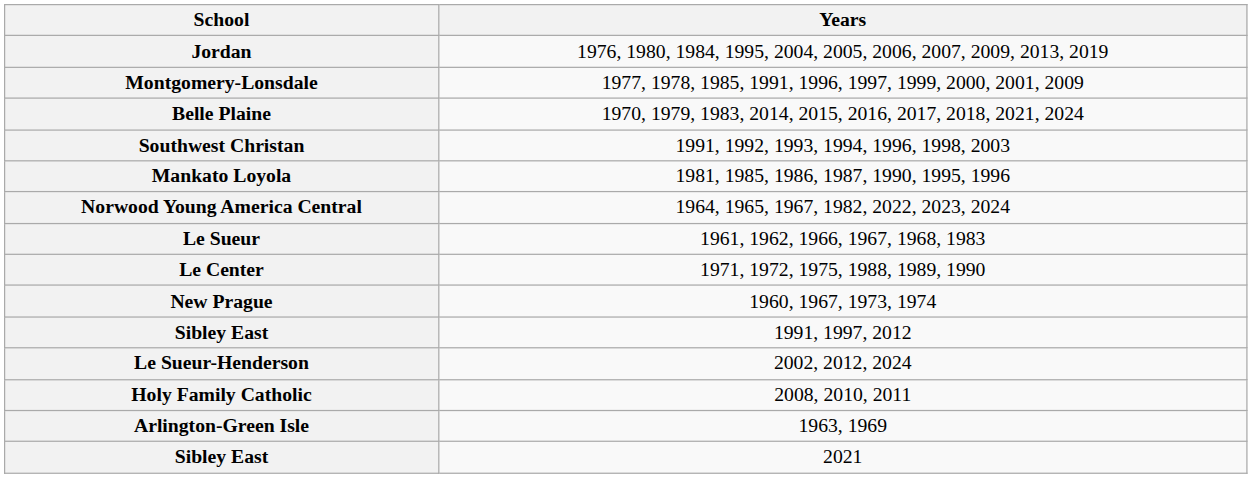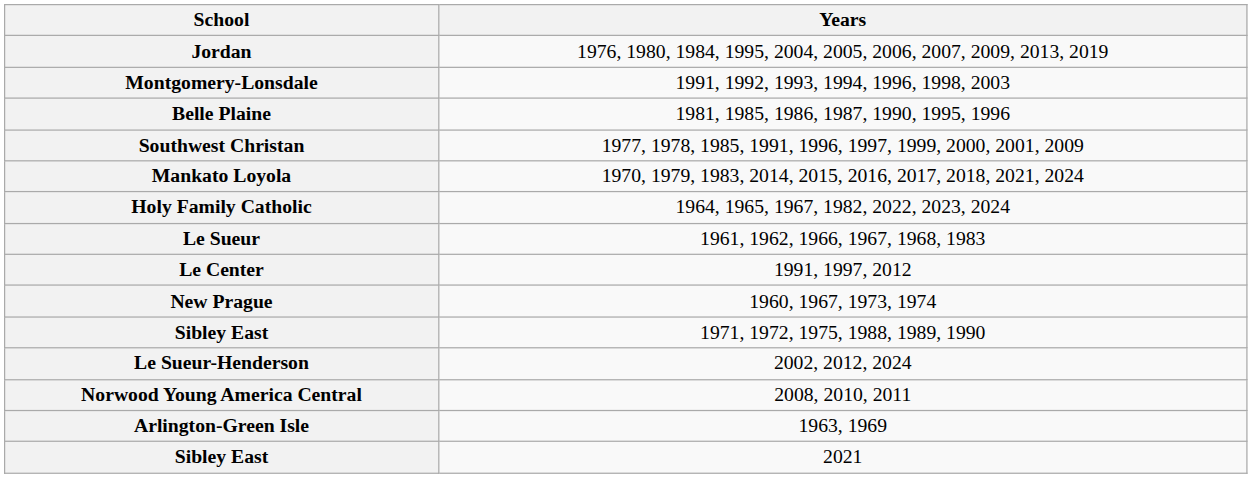(843, 82) 1977, 1978, 1985, 1991, 1996, 1997, 1999, 2000, 2001, 2009 -> (843, 82) 1991, 1992, 1993, 1994, 1996, 1998, 2003
(843, 113) 1970, 1979, 1983, 2014, 2015, 2016, 2017, 2018, 2021, 2024 -> (843, 113) 1981, 1985, 1986, 1987, 1990, 1995, 1996
(843, 144) 1991, 1992, 1993, 1994, 1996, 1998, 2003 -> (843, 144) 1977, 1978, 1985, 1991, 1996, 1997, 1999, 2000, 2001, 2009
(843, 176) 1981, 1985, 1986, 1987, 1990, 1995, 1996 -> (843, 176) 1970, 1979, 1983, 2014, 2015, 2016, 2017, 2018, 2021, 2024
(221, 207) Norwood Young America Central -> (221, 207) Holy Family Catholic
(843, 269) 1971, 1972, 1975, 1988, 1989, 1990 -> (843, 269) 1991, 1997, 2012
(843, 332) 1991, 1997, 2012 -> (843, 332) 1971, 1972, 1975, 1988, 1989, 1990
(221, 394) Holy Family Catholic -> (221, 394) Norwood Young America Central
